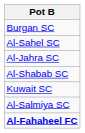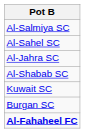(30, 27) Burgan SC -> (38, 27) Al-Salmiya SC
(38, 105) Al-Salmiya SC -> (30, 105) Burgan SC
